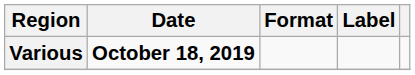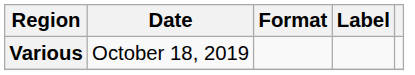(173, 52) bold -> (171, 52) normal
